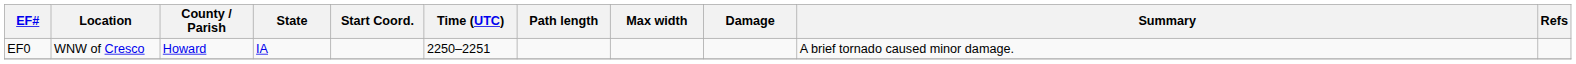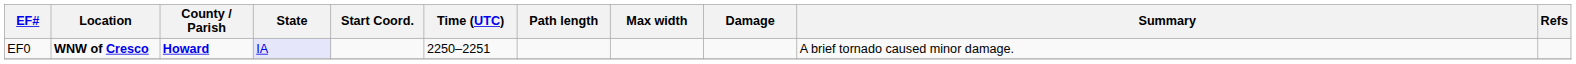(99, 48) normal -> (101, 48) bold
(185, 48) normal -> (186, 48) bold
(262, 48) no background -> (262, 48) lavender background
